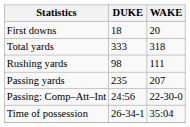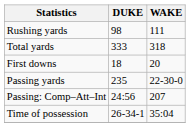rows swapped: (32, 30) <-> (37, 63)
(157, 80) 207 -> (166, 80) 22-30-0
(166, 97) 22-30-0 -> (157, 97) 207
